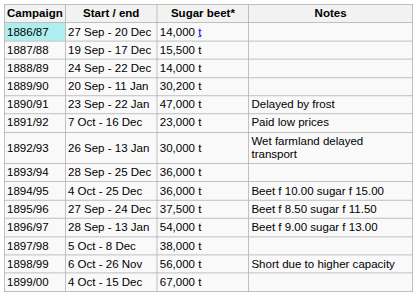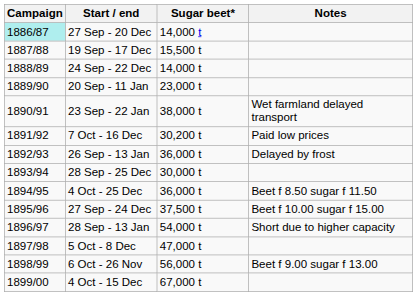(181, 86) 30,200 t -> (181, 86) 23,000 t
(181, 104) 47,000 t -> (181, 111) 38,000 t
(293, 104) Delayed by frost -> (307, 111) Wet farmland delayed transport
(181, 123) 23,000 t -> (181, 136) 30,200 t
(181, 148) 30,000 t -> (181, 154) 36,000 t
(307, 148) Wet farmland delayed transport -> (293, 154) Delayed by frost
(181, 172) 36,000 t -> (181, 172) 30,000 t
(318, 191) Beet f 10.00 sugar f 15.00 -> (314, 191) Beet f 8.50 sugar f 11.50
(314, 209) Beet f 8.50 sugar f 11.50 -> (318, 209) Beet f 10.00 sugar f 15.00
(315, 227) Beet f 9.00 sugar f 13.00 -> (323, 227) Short due to higher capacity
(181, 245) 38,000 t -> (181, 245) 47,000 t
(323, 264) Short due to higher capacity -> (315, 264) Beet f 9.00 sugar f 13.00
